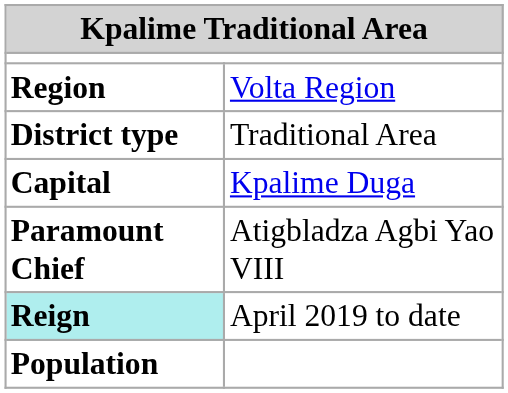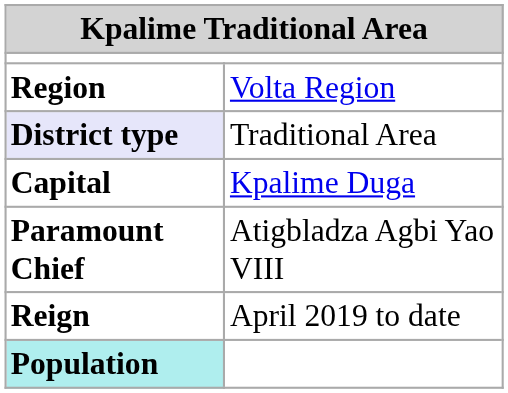(95, 134) no background -> (95, 134) lavender background
(50, 315) paleturquoise background -> (50, 315) no background
(85, 363) no background -> (85, 363) paleturquoise background
